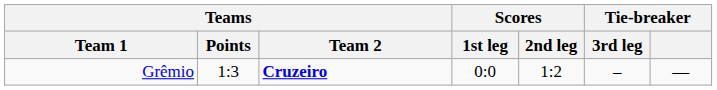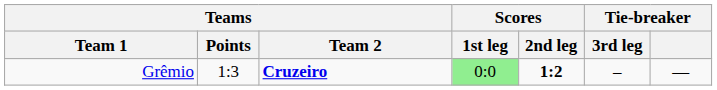(485, 71) no background -> (485, 71) lightgreen background
(551, 71) normal -> (551, 71) bold
